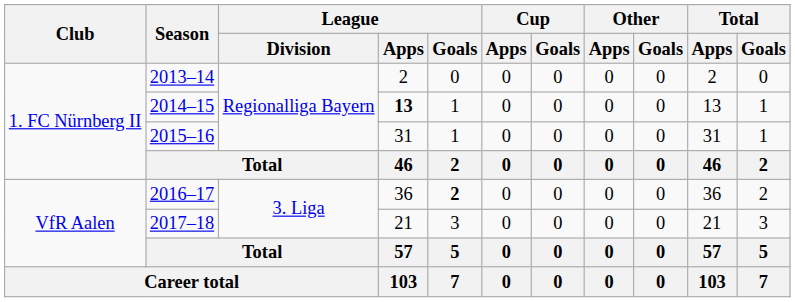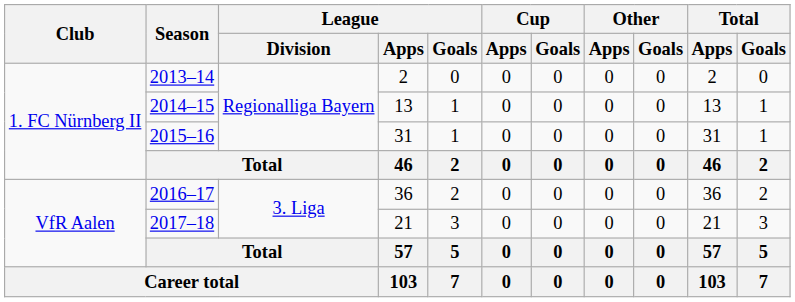(403, 106) bold -> (403, 106) normal
(455, 194) bold -> (455, 194) normal
